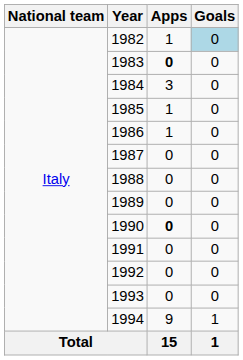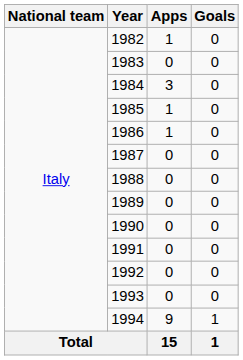(215, 39) lightblue background -> (215, 39) no background
(169, 62) bold -> (169, 62) normal
(169, 226) bold -> (169, 226) normal
